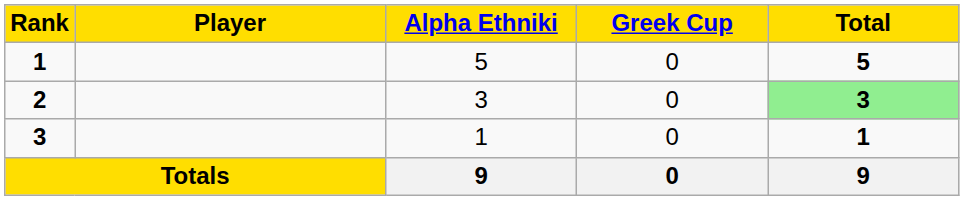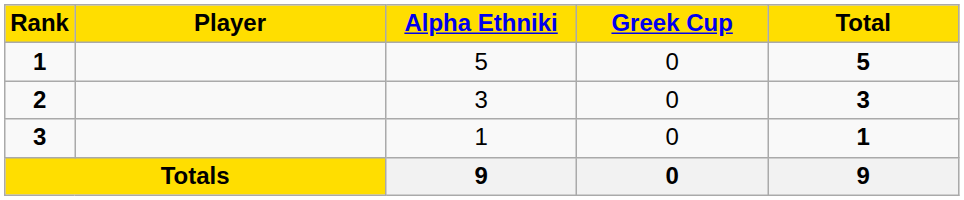(863, 99) lightgreen background -> (863, 99) no background
